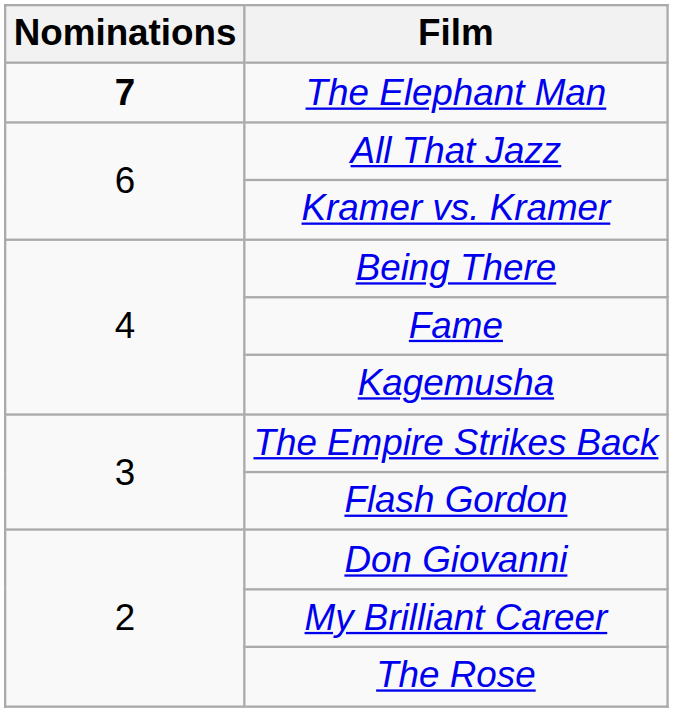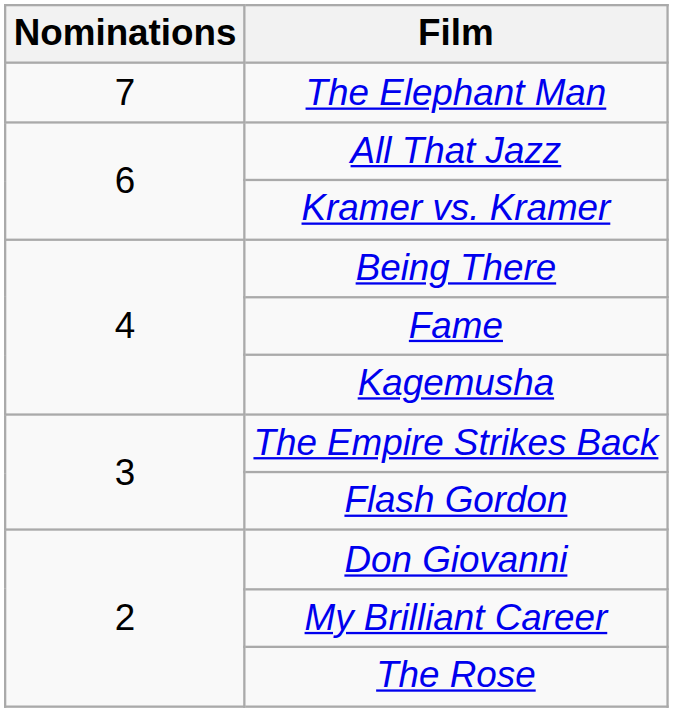(125, 92) bold -> (125, 92) normal
